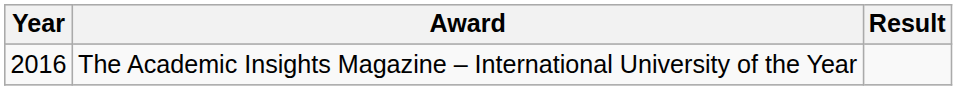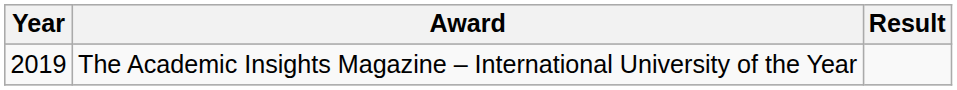(39, 64) 2016 -> (39, 64) 2019
